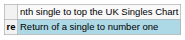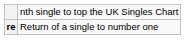(89, 27) lightblue background -> (89, 27) no background
